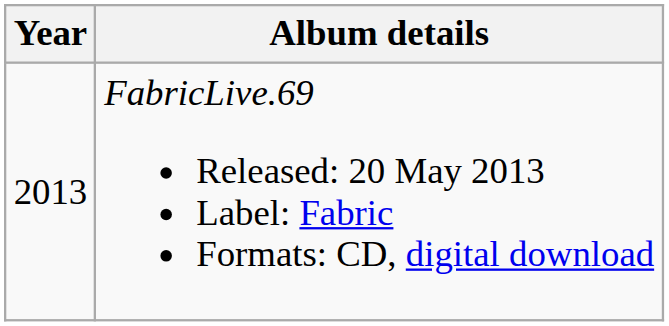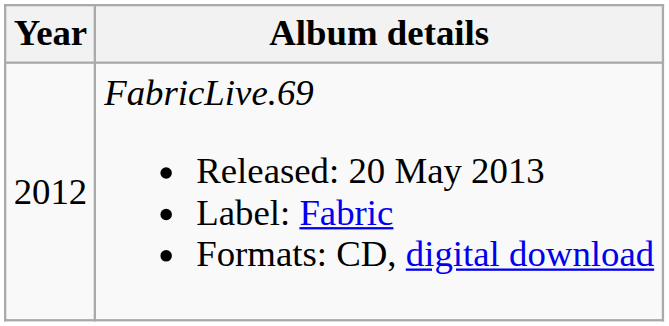(50, 190) 2013 -> (50, 190) 2012
